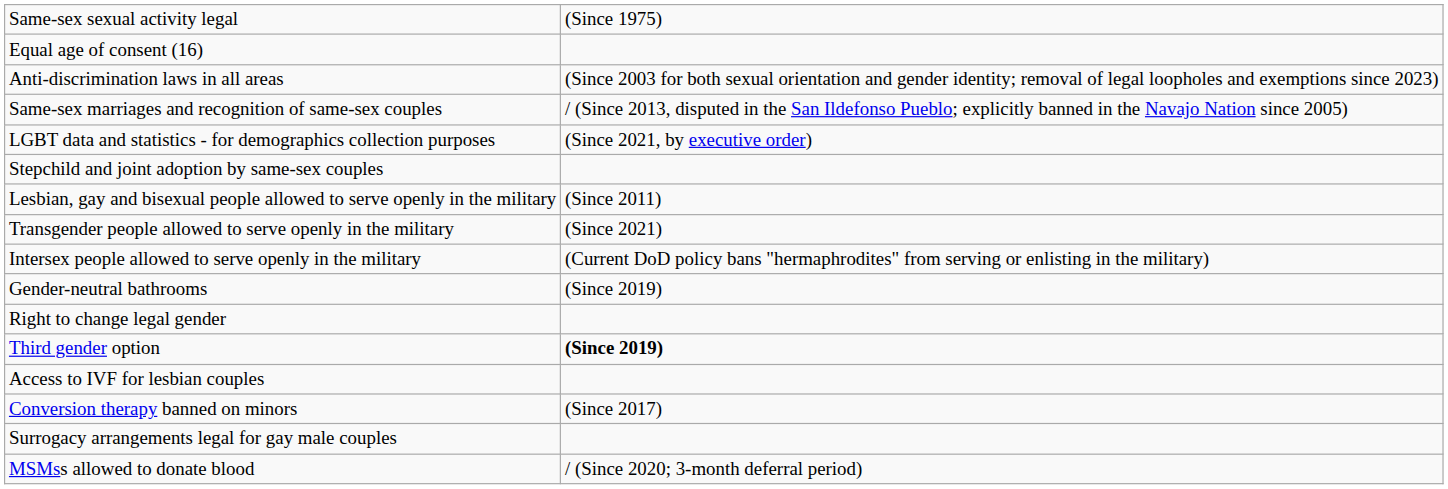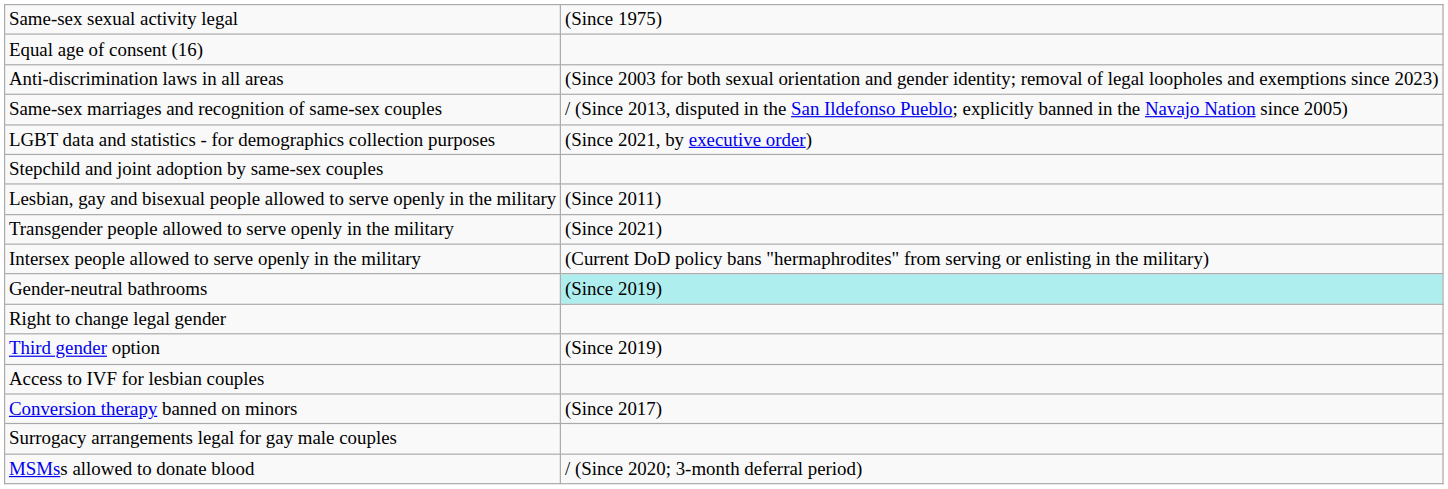(614, 288) no background -> (614, 288) paleturquoise background
(614, 348) bold -> (614, 348) normal
